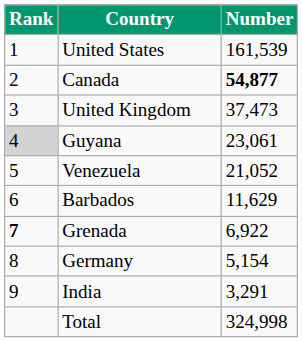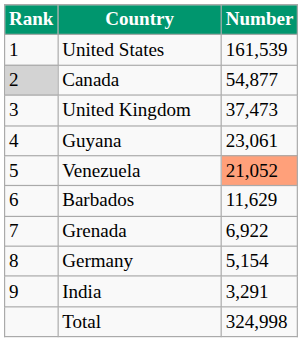(14, 79) no background -> (14, 79) lightgrey background
(252, 79) bold -> (252, 79) normal
(14, 140) lightgrey background -> (14, 140) no background
(252, 170) no background -> (252, 170) lightsalmon background
(14, 230) bold -> (14, 230) normal
